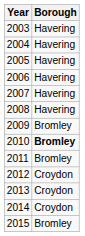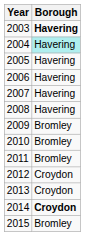(55, 28) normal -> (56, 28) bold
(55, 45) no background -> (55, 45) paleturquoise background
(55, 142) bold -> (53, 142) normal
(54, 207) normal -> (55, 207) bold
